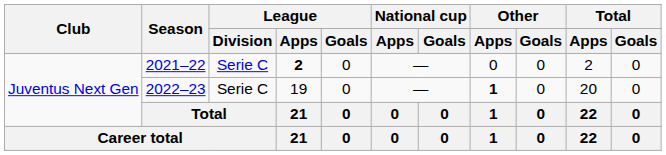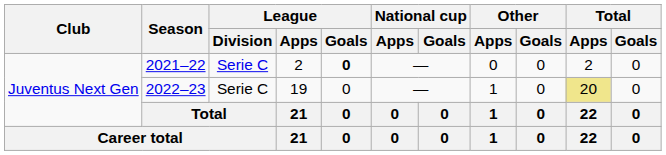(299, 65) bold -> (299, 65) normal
(346, 65) normal -> (346, 65) bold
(493, 89) bold -> (493, 89) normal
(588, 89) no background -> (588, 89) khaki background
